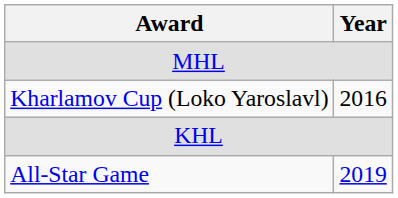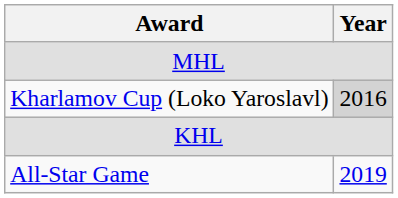(363, 98) no background -> (363, 98) lightgrey background
